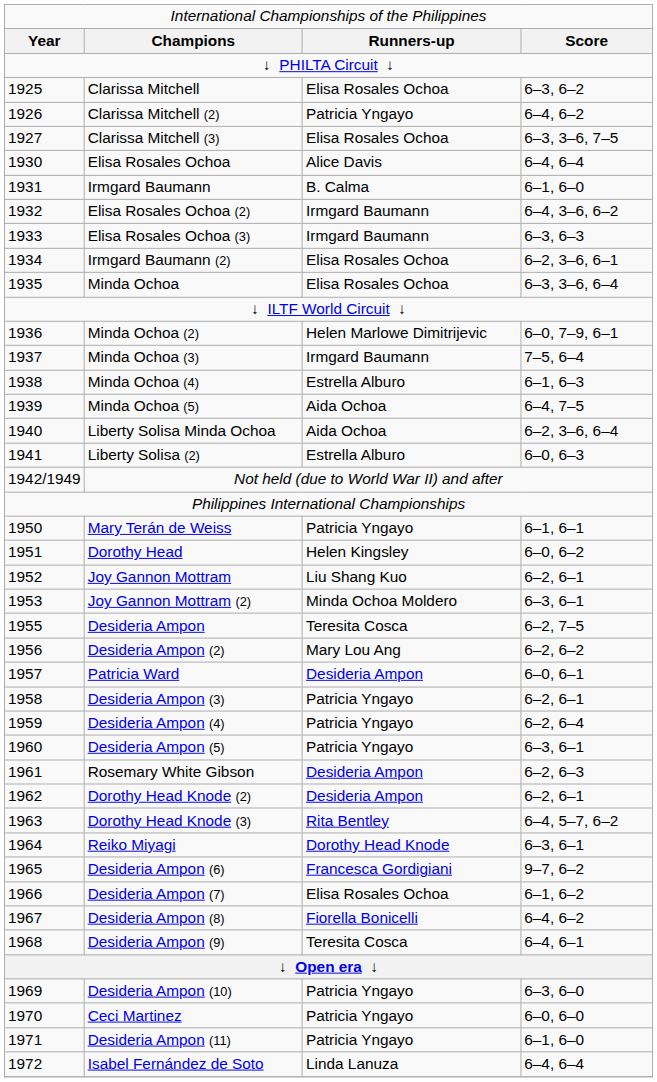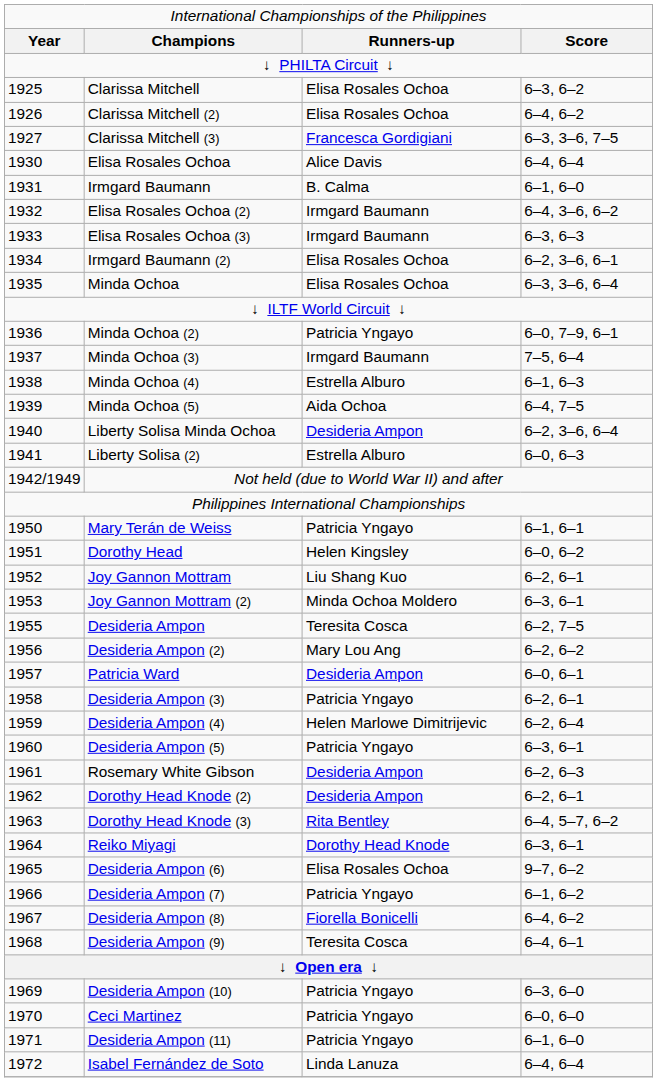(360, 114) Patricia Yngayo -> (377, 114) Elisa Rosales Ochoa
(377, 138) Elisa Rosales Ochoa -> (379, 138) Francesca Gordigiani
(396, 333) Helen Marlowe Dimitrijevic -> (360, 333) Patricia Yngayo
(346, 430) Aida Ochoa -> (364, 430) Desideria Ampon
(360, 723) Patricia Yngayo -> (396, 723) Helen Marlowe Dimitrijevic
(379, 869) Francesca Gordigiani -> (377, 869) Elisa Rosales Ochoa
(377, 893) Elisa Rosales Ochoa -> (360, 893) Patricia Yngayo
